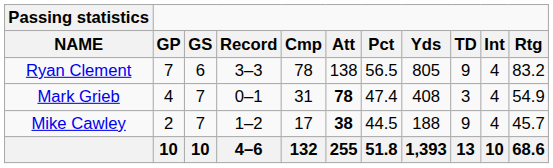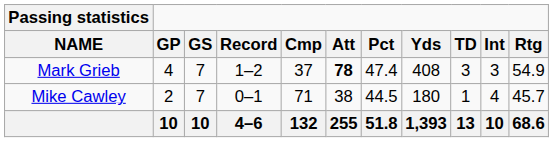- row: (79, 70)
(249, 96) 0–1 -> (249, 70) 1–2
(304, 96) 31 -> (304, 70) 37
(495, 96) 4 -> (495, 70) 3
(249, 123) 1–2 -> (249, 96) 0–1
(304, 123) 17 -> (304, 96) 71
(344, 123) bold -> (344, 96) normal
(426, 123) 188 -> (426, 96) 180
(466, 123) 9 -> (466, 96) 1
